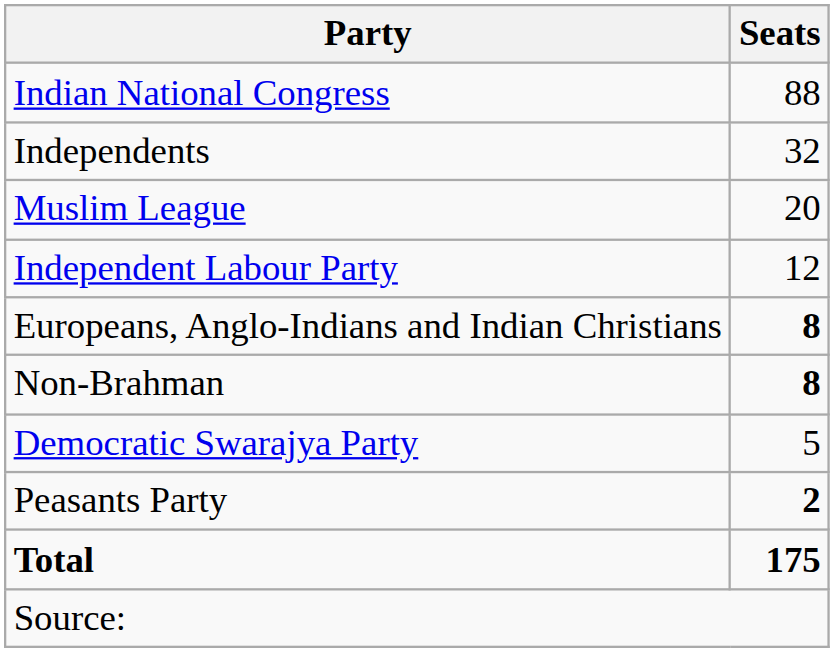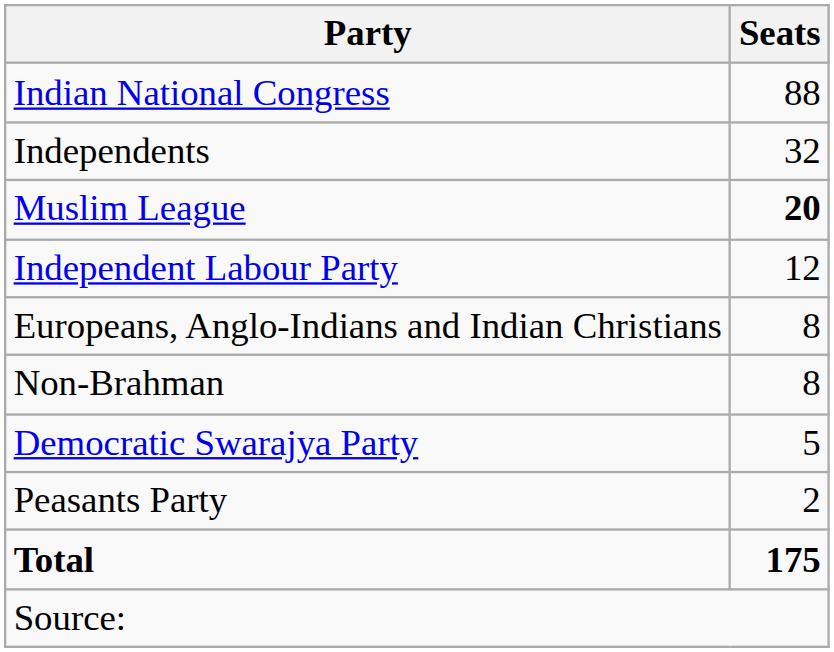(802, 208) normal -> (802, 208) bold
(811, 325) bold -> (811, 325) normal
(811, 383) bold -> (811, 383) normal
(811, 500) bold -> (811, 500) normal
